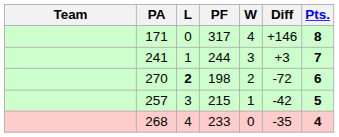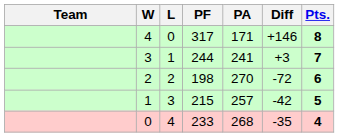columns swapped: (251, 15) <-> (157, 15)
(188, 79) bold -> (171, 79) normal
